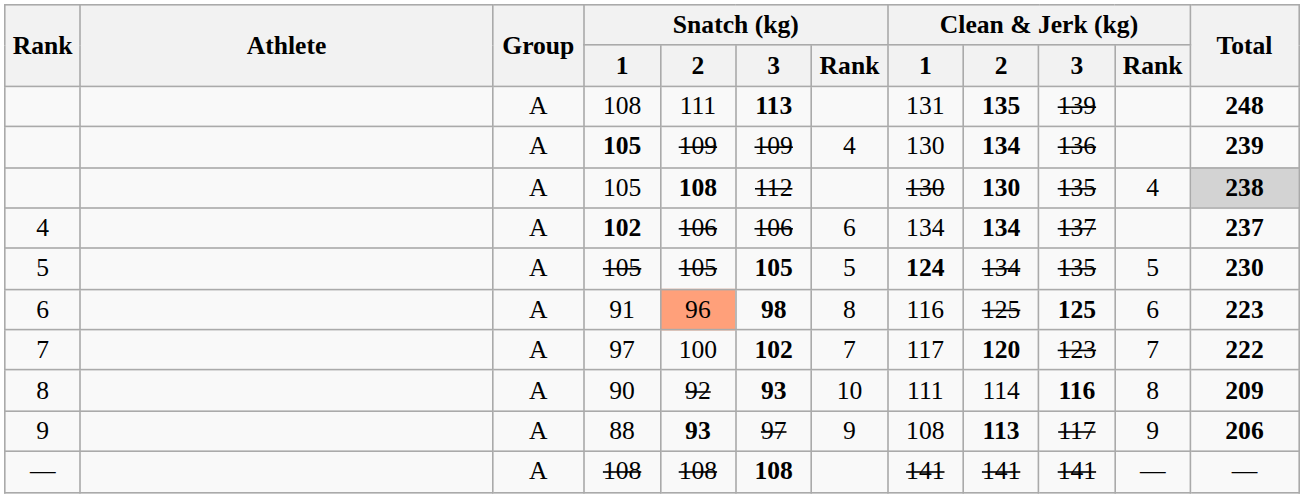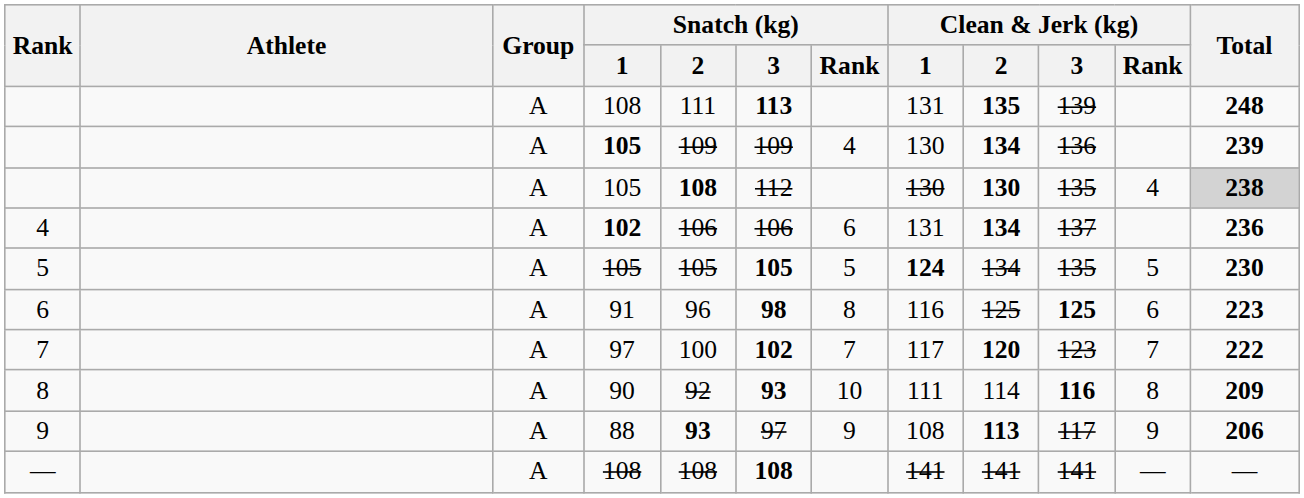(925, 227) 134 -> (925, 227) 131
(1244, 227) 237 -> (1244, 227) 236
(698, 308) lightsalmon background -> (698, 308) no background
